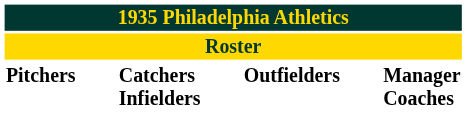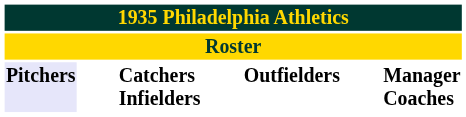(41, 75) no background -> (41, 75) lavender background
